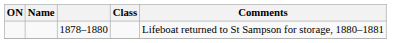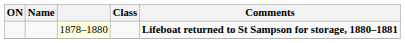(84, 30) no background -> (84, 30) lightyellow background
(263, 30) normal -> (270, 30) bold
